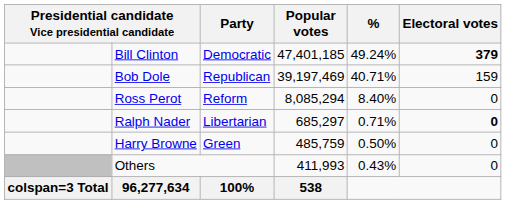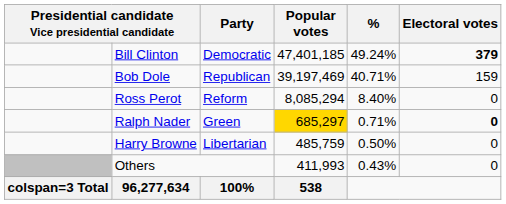(235, 121) Libertarian -> (222, 121) Green
(320, 121) no background -> (320, 121) gold background
(222, 143) Green -> (235, 143) Libertarian
